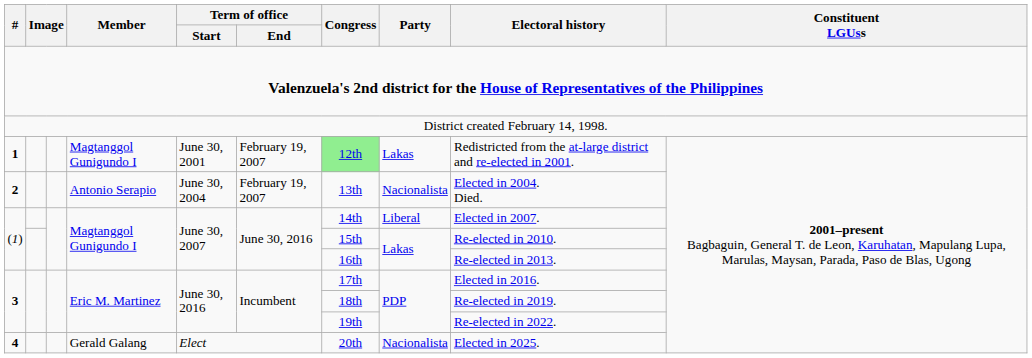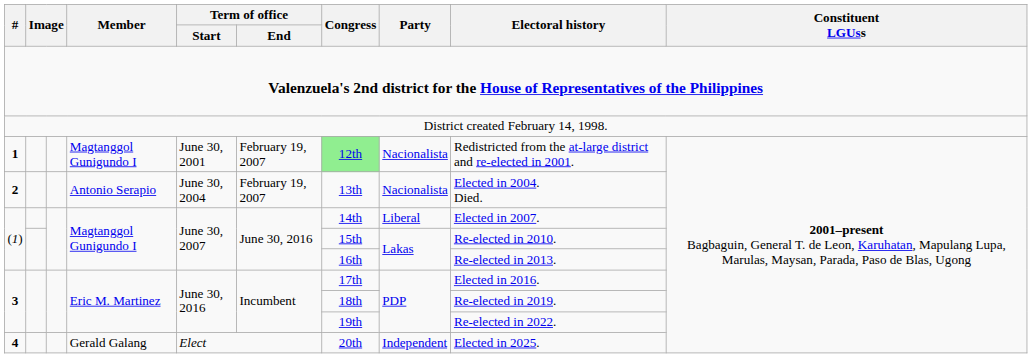(398, 154) Lakas -> (415, 154) Nacionalista
(415, 342) Nacionalista -> (415, 342) Independent
